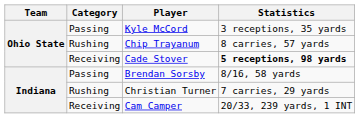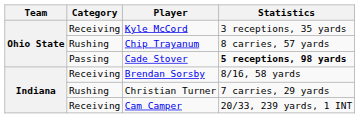(89, 28) Passing -> (95, 28) Receiving
(95, 59) Receiving -> (89, 59) Passing
(89, 74) Passing -> (95, 74) Receiving
